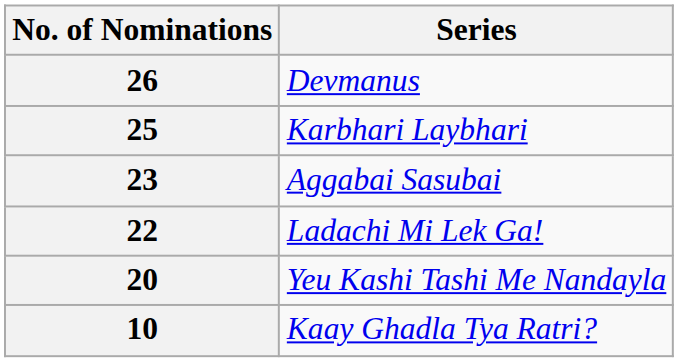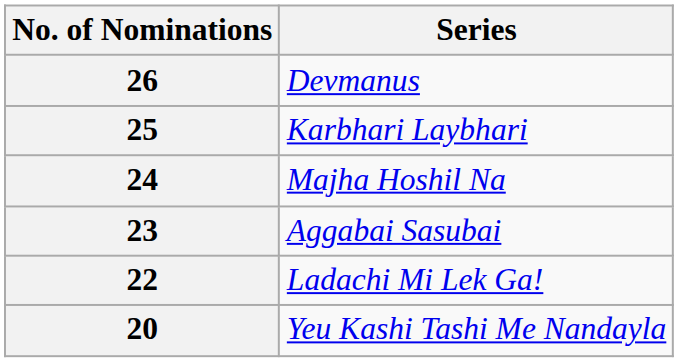+ row: (142, 179)
- row: (142, 329)
